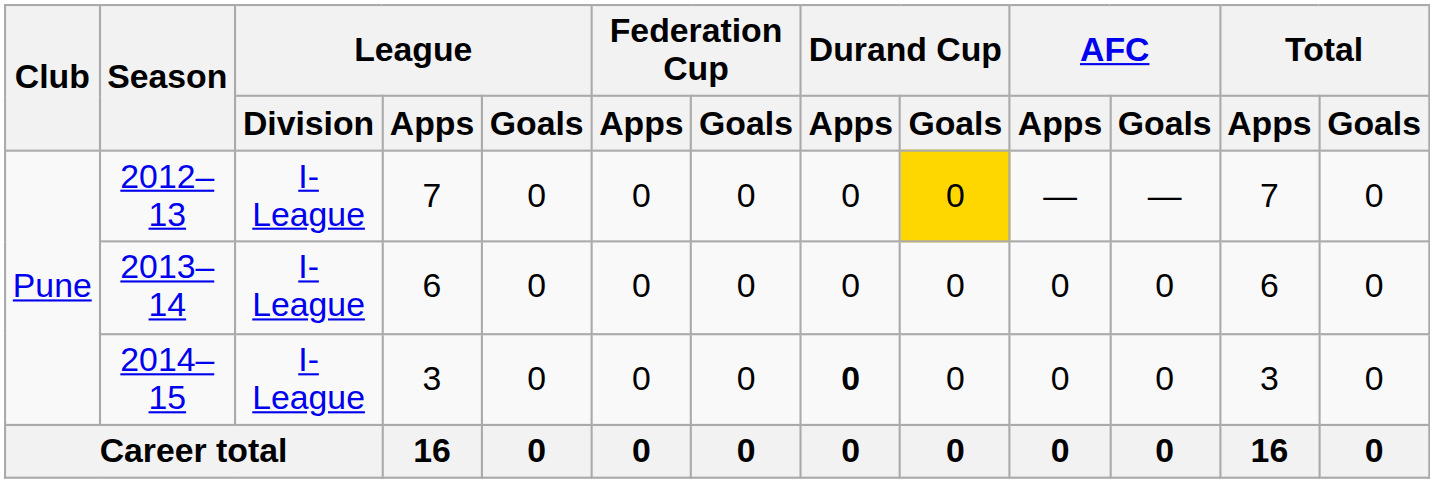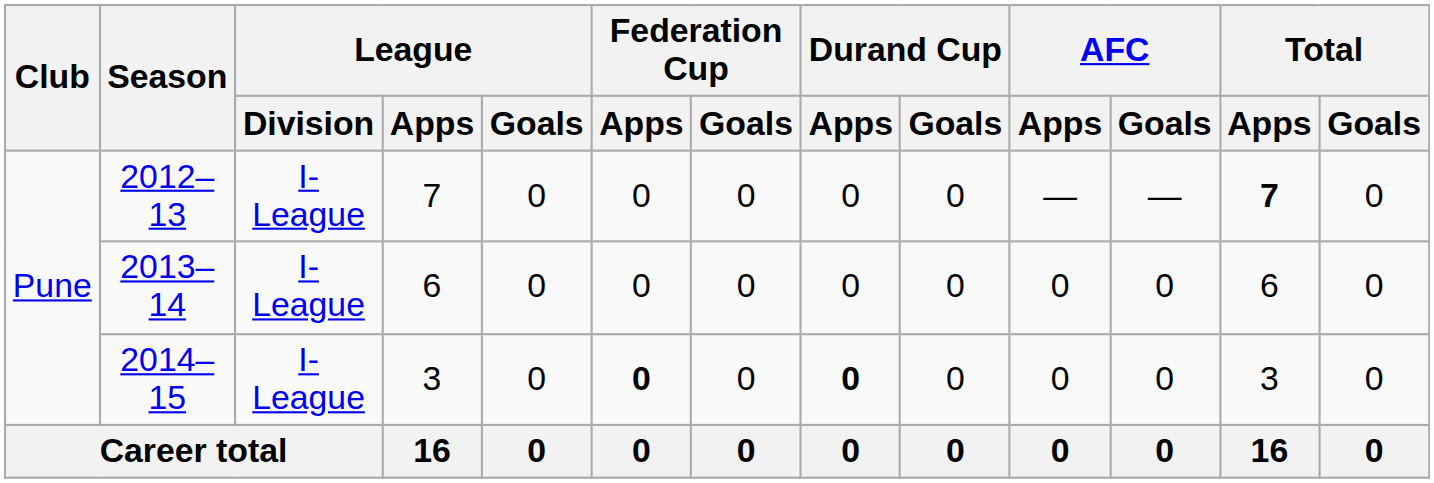(955, 195) gold background -> (955, 195) no background
(1269, 195) normal -> (1269, 195) bold
(641, 378) normal -> (641, 378) bold
